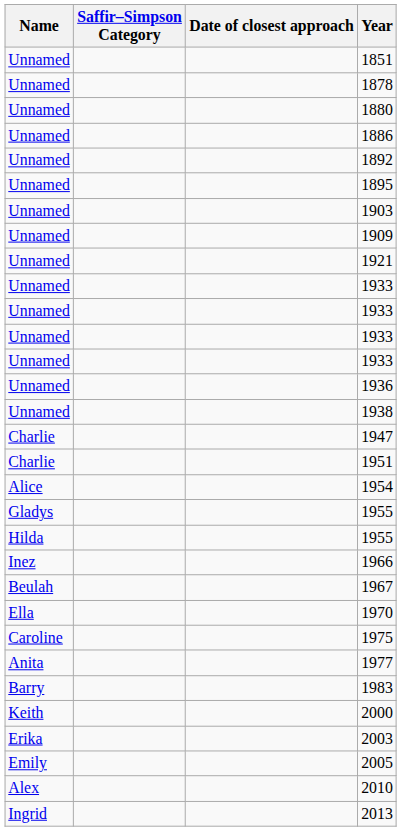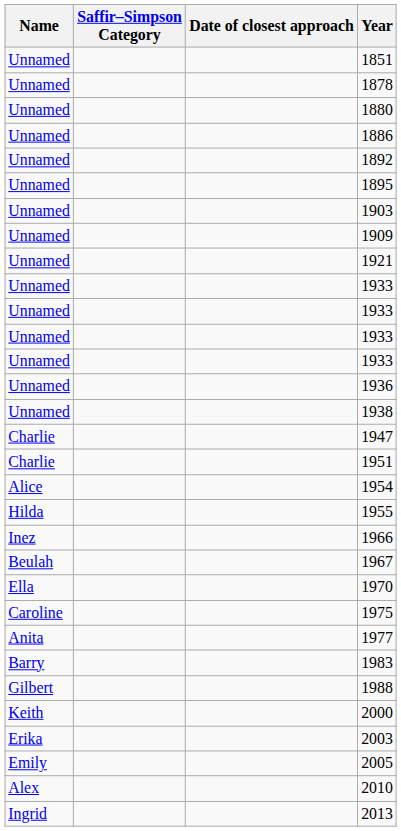- row: (31, 512)
+ row: (31, 688)
